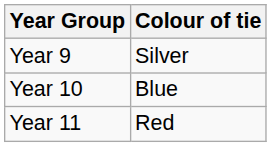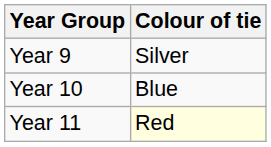(155, 123) no background -> (155, 123) lightyellow background
